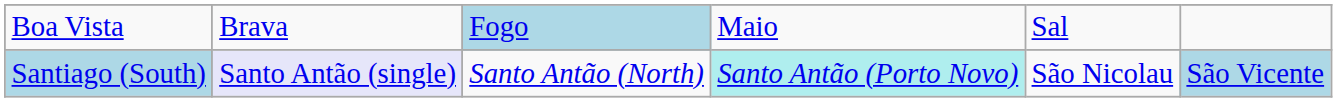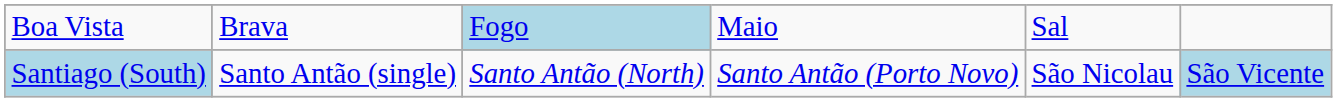(338, 73) lavender background -> (338, 73) no background
(868, 73) paleturquoise background -> (868, 73) no background
